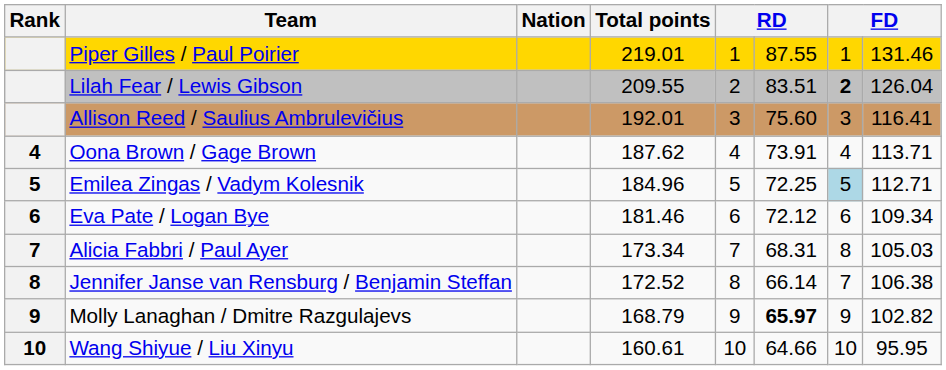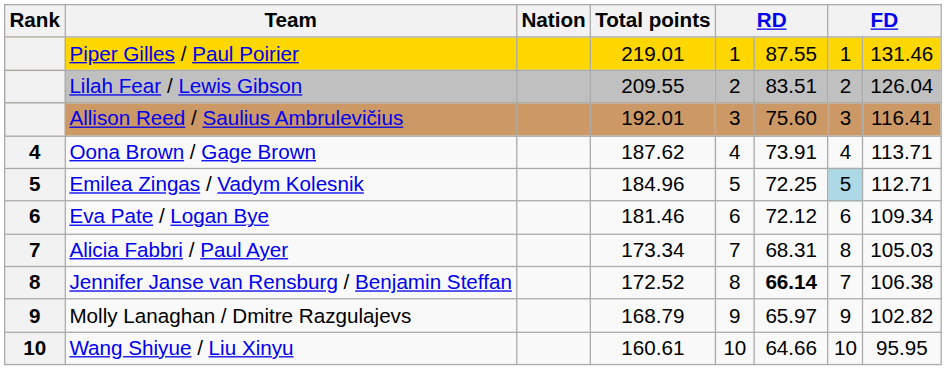(845, 86) bold -> (845, 86) normal
(791, 282) normal -> (791, 282) bold
(791, 315) bold -> (791, 315) normal
